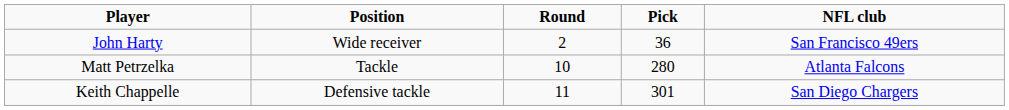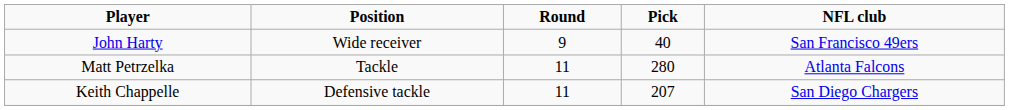(562, 42) 2 -> (562, 42) 9
(663, 42) 36 -> (663, 42) 40
(562, 67) 10 -> (562, 67) 11
(663, 92) 301 -> (663, 92) 207
